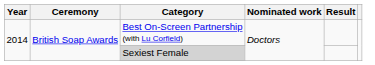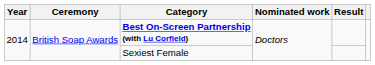(182, 32) normal -> (186, 32) bold
(156, 53) lightgrey background -> (156, 53) no background
